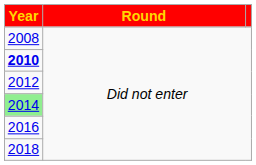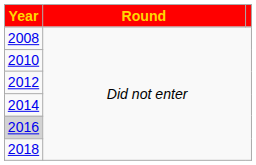(23, 61) bold -> (23, 61) normal
(23, 105) lightgreen background -> (23, 105) no background
(23, 128) no background -> (23, 128) lightgrey background
